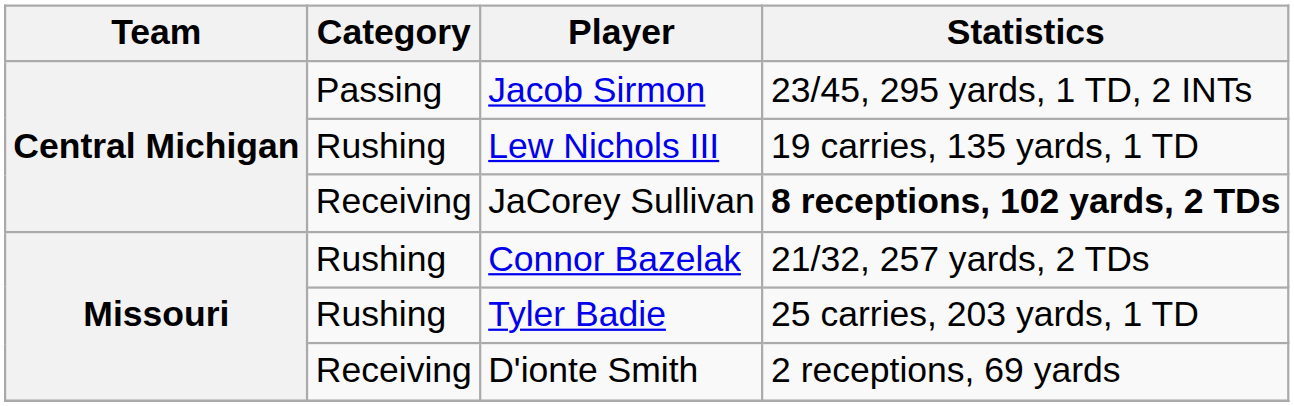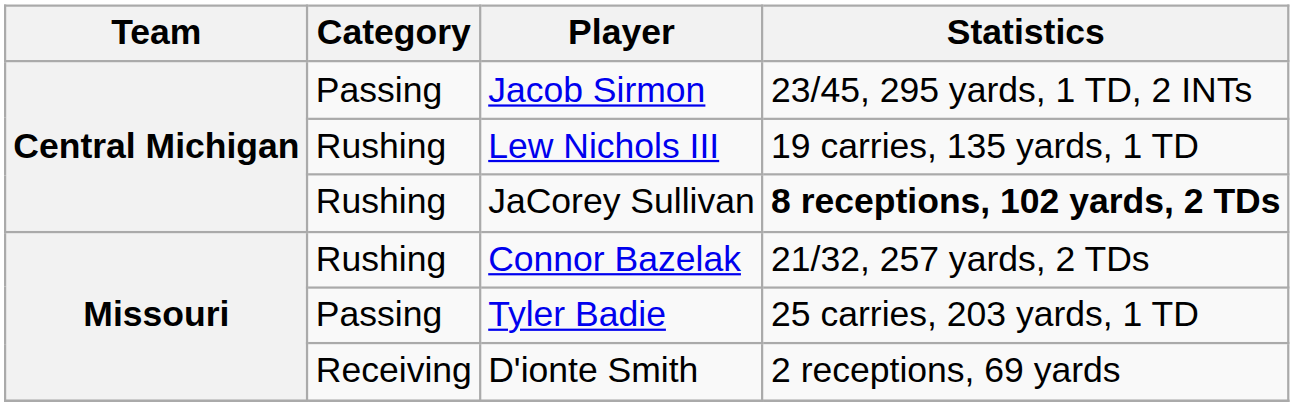(394, 202) Receiving -> (381, 202) Rushing
(381, 314) Rushing -> (379, 314) Passing
